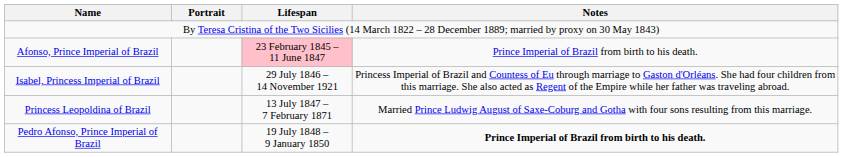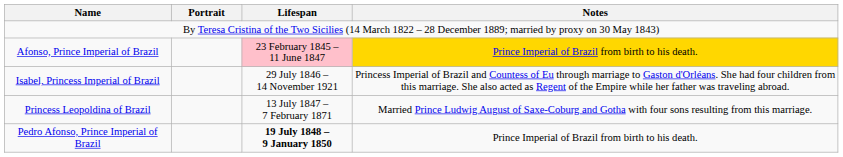(595, 52) no background -> (595, 52) gold background
(297, 138) normal -> (297, 138) bold
(595, 138) bold -> (595, 138) normal
